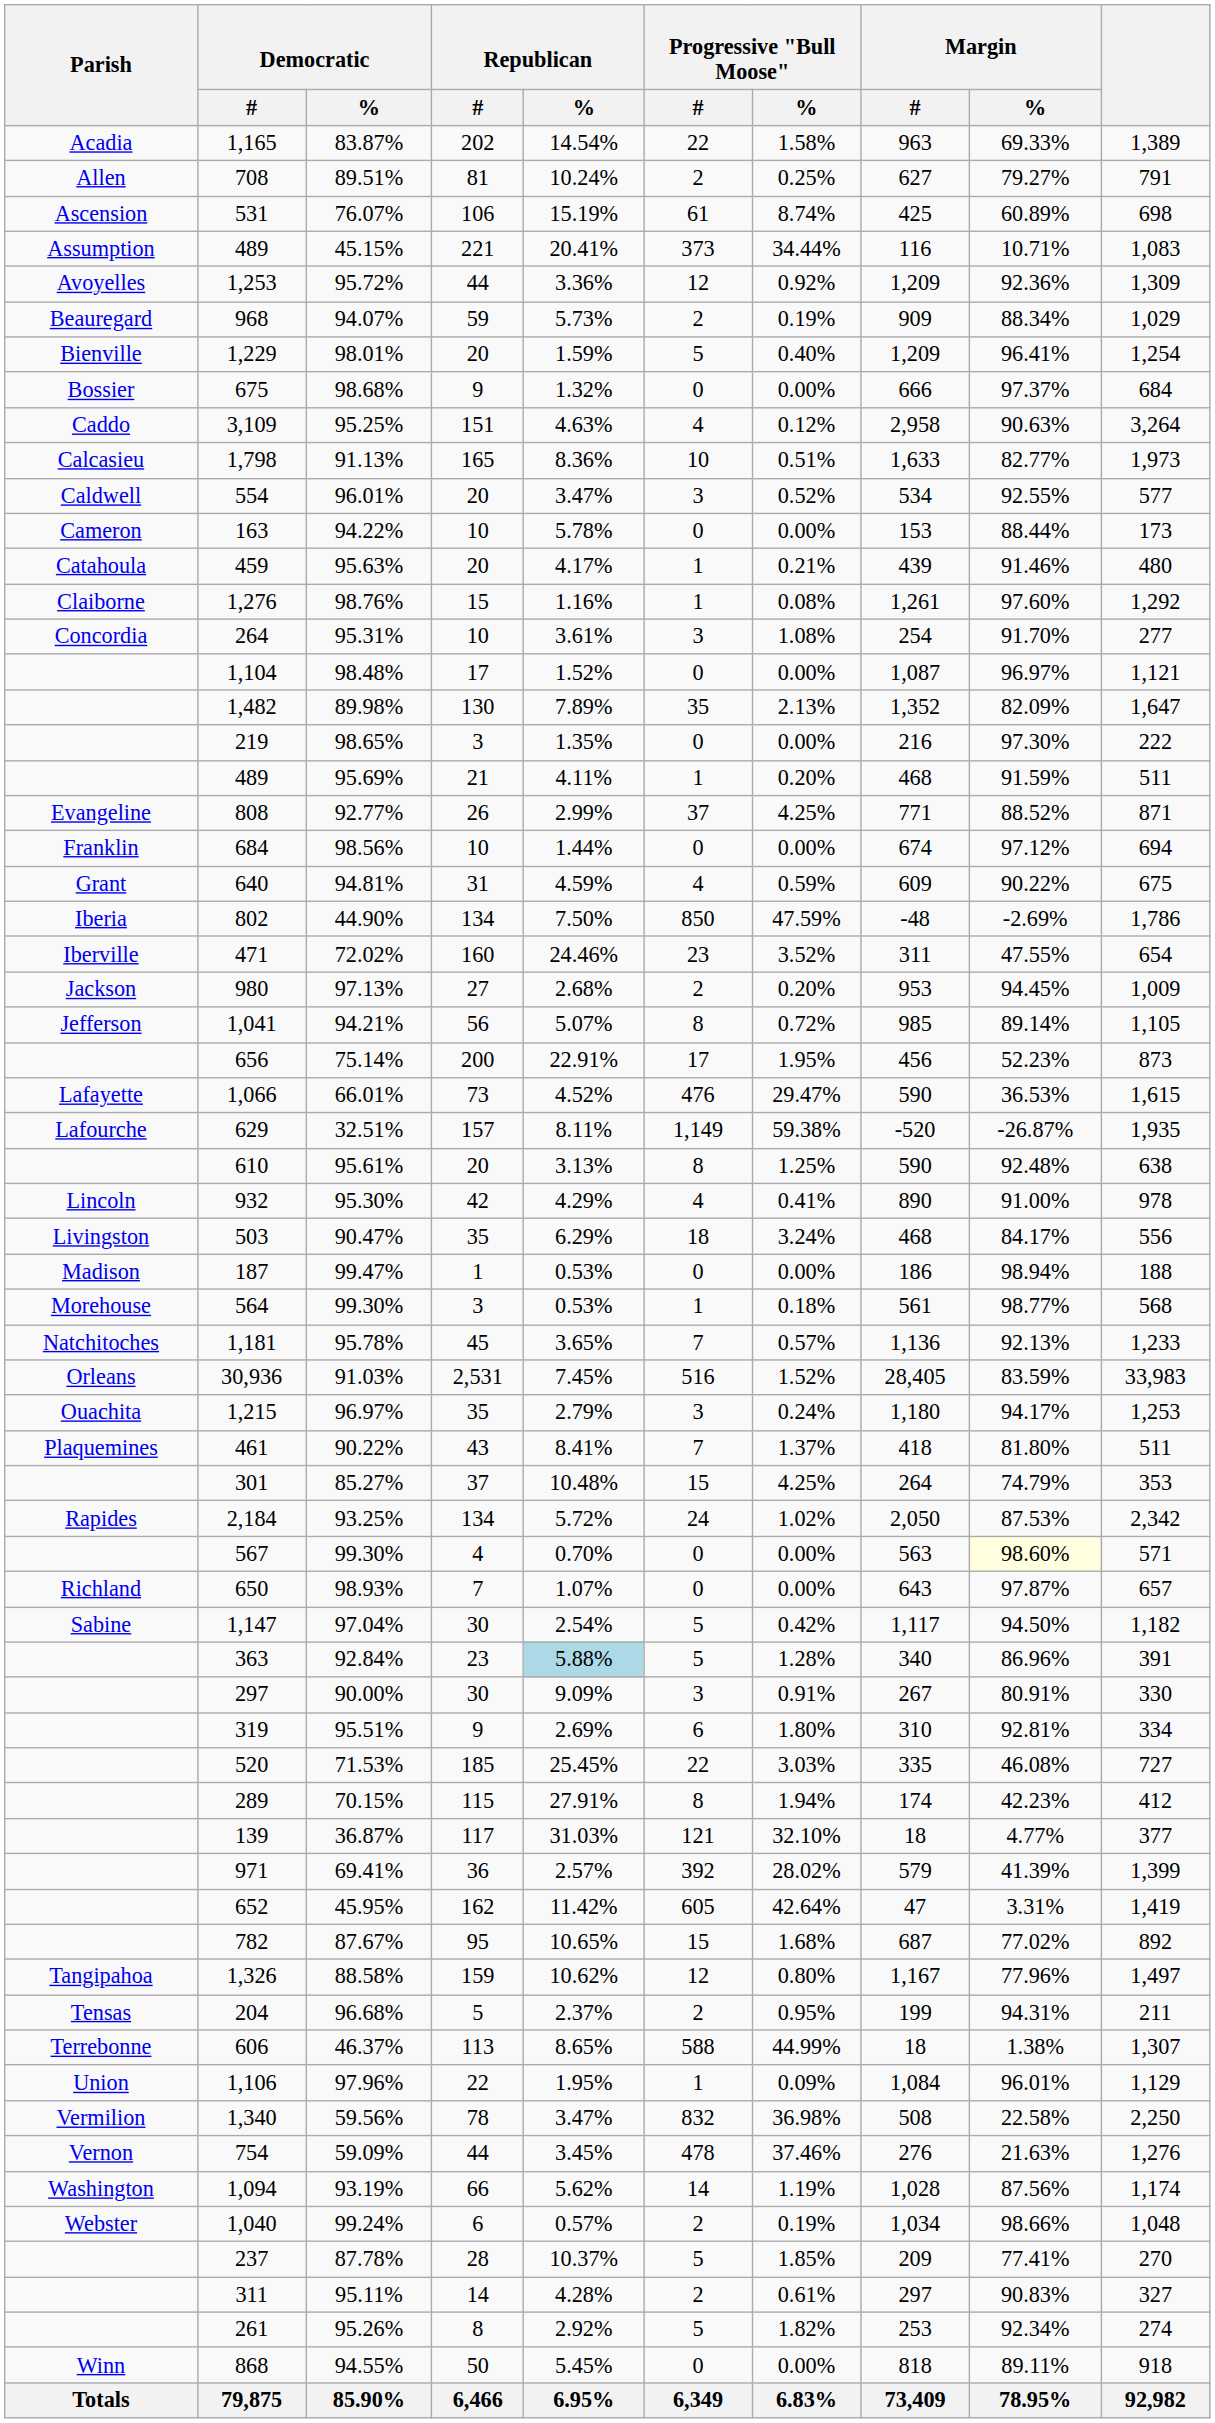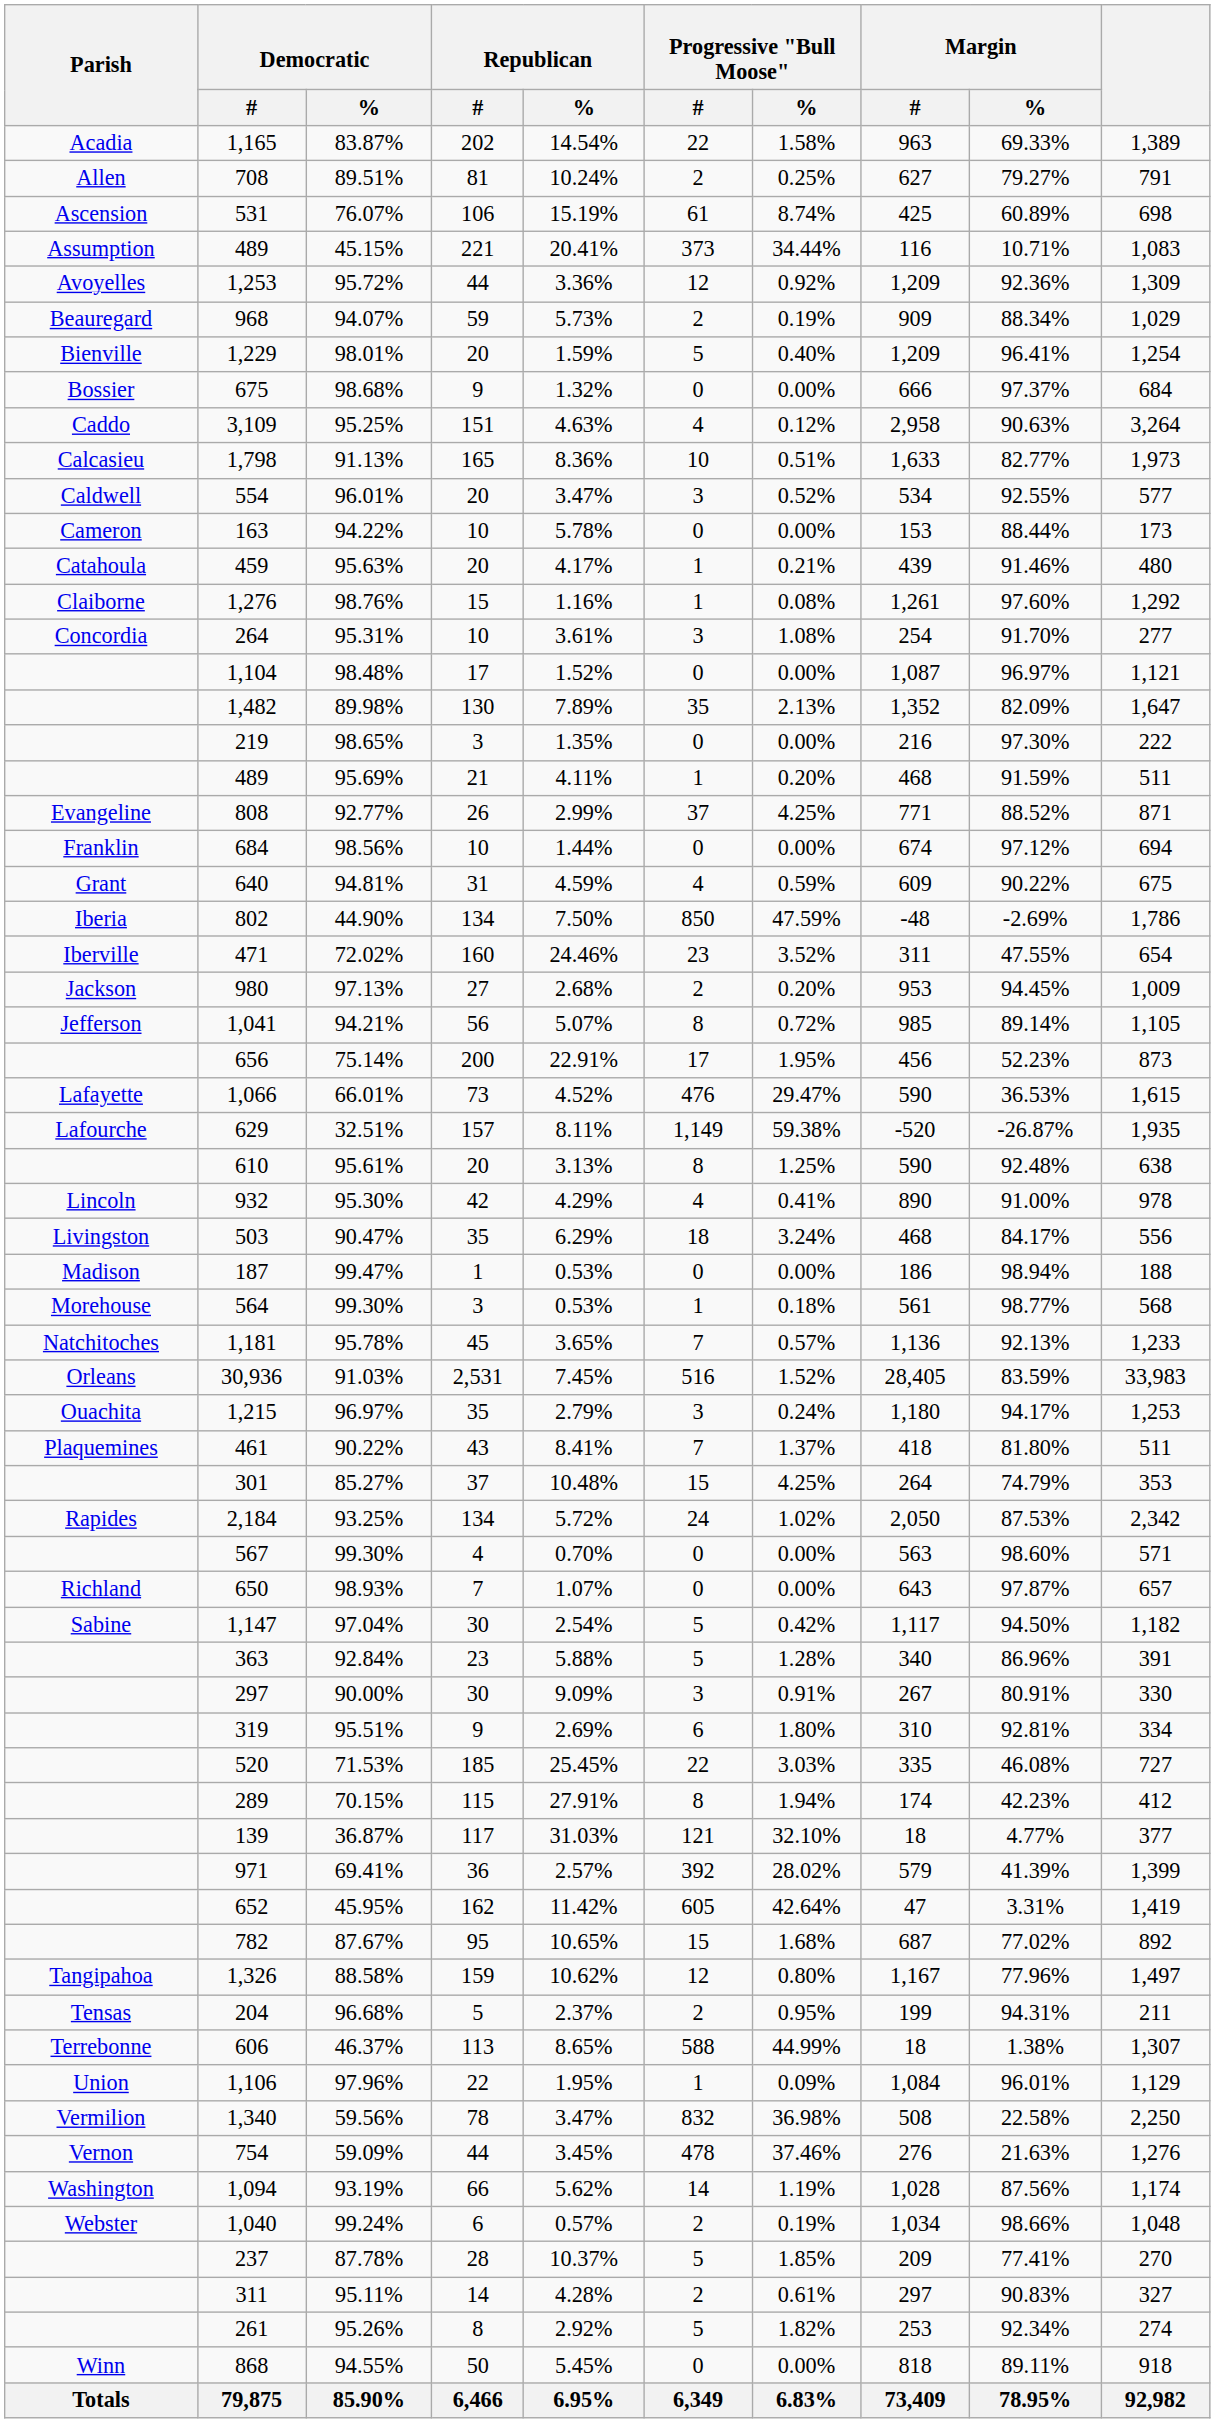(1035, 1553) lightyellow background -> (1035, 1553) no background
(584, 1659) lightblue background -> (584, 1659) no background
